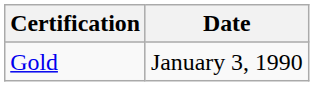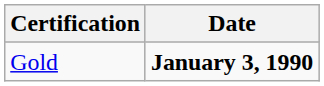(227, 61) normal -> (232, 61) bold
